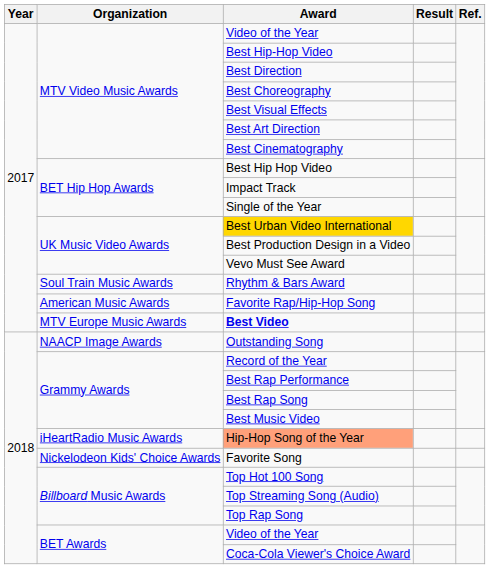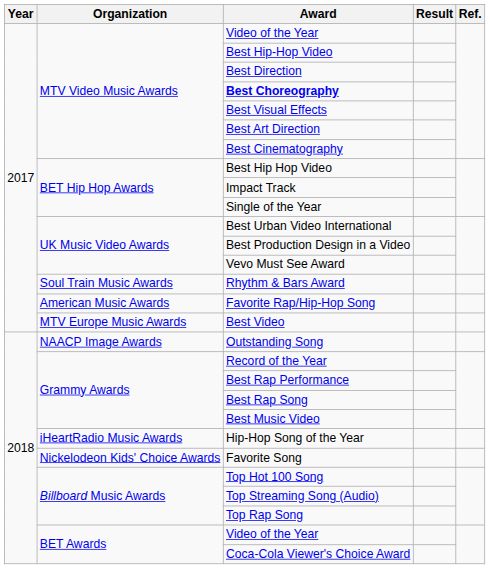(278, 91) normal -> (282, 91) bold
(309, 226) gold background -> (309, 226) no background
(257, 322) bold -> (255, 322) normal
(295, 438) lightsalmon background -> (295, 438) no background
